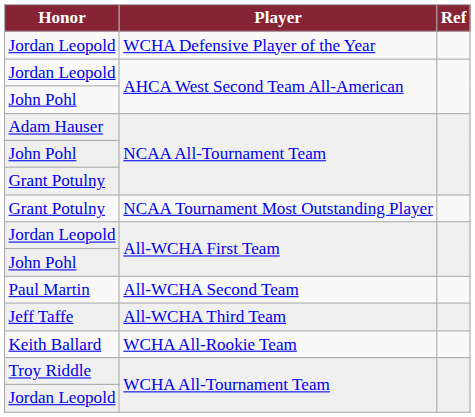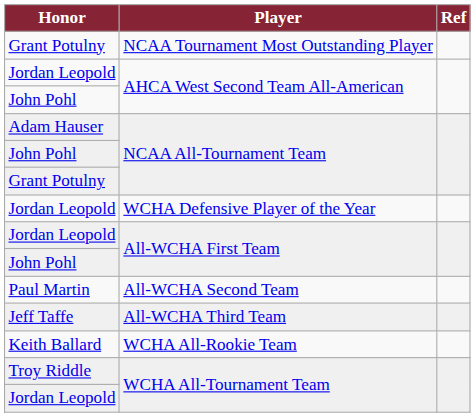rows swapped: (57, 208) <-> (62, 45)
